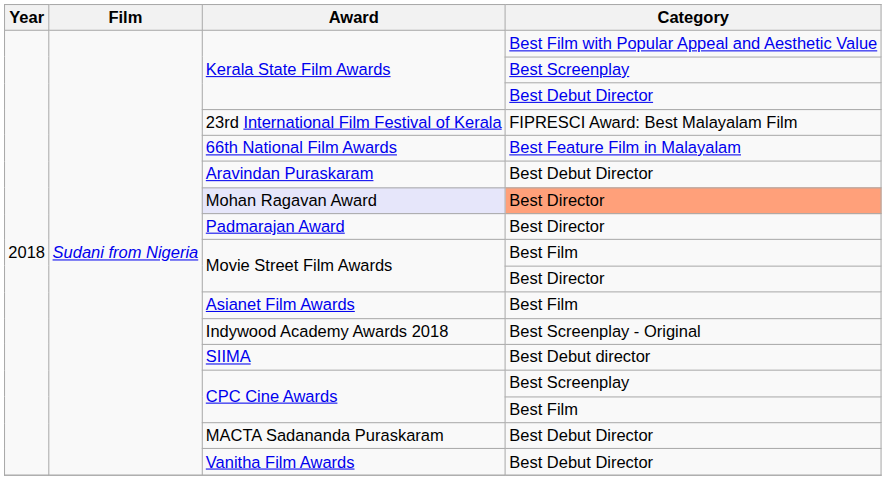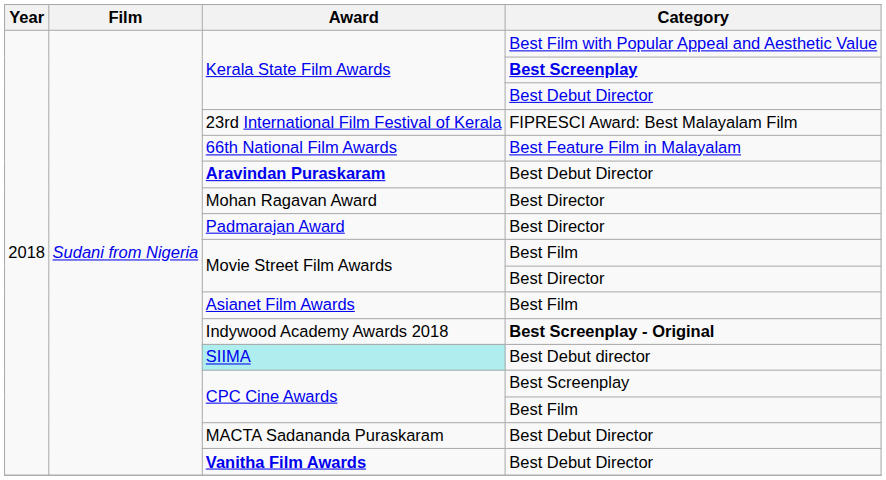(569, 69) normal -> (573, 69) bold
(290, 174) normal -> (296, 174) bold
(291, 200) lavender background -> (291, 200) no background
(557, 200) lightsalmon background -> (557, 200) no background
(605, 331) normal -> (612, 331) bold
(228, 357) no background -> (228, 357) paleturquoise background
(280, 461) normal -> (286, 461) bold
